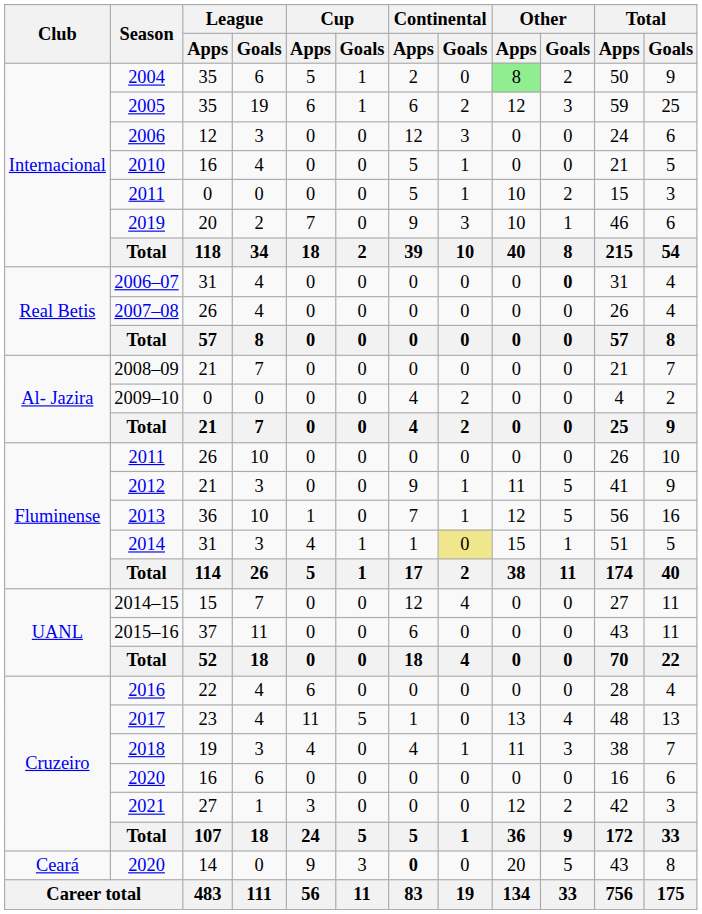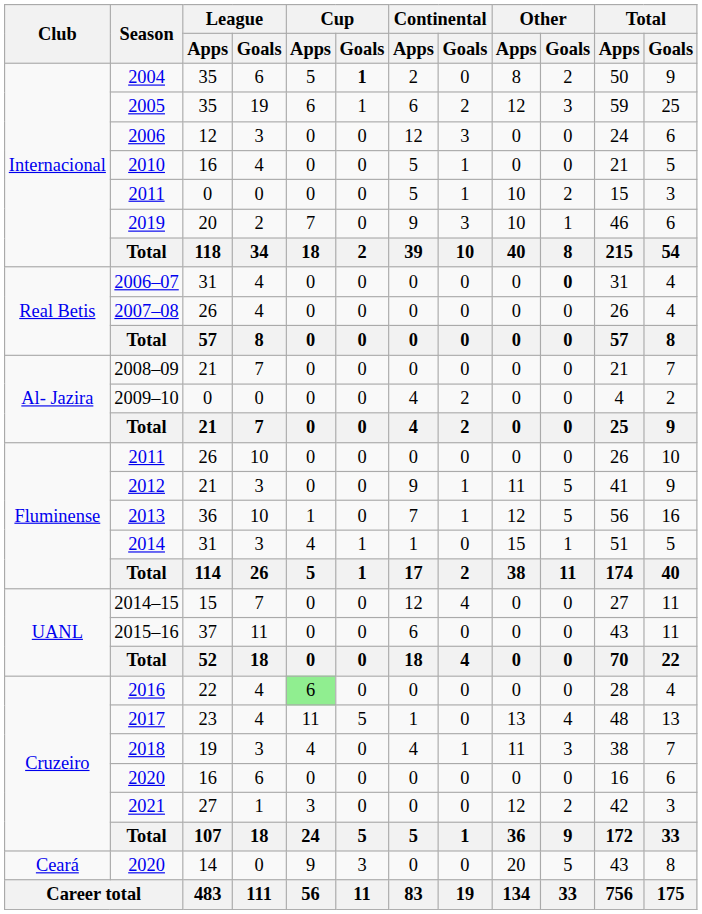(362, 77) normal -> (362, 77) bold
(516, 77) lightgreen background -> (516, 77) no background
(465, 544) khaki background -> (465, 544) no background
(311, 690) no background -> (311, 690) lightgreen background
(413, 865) bold -> (413, 865) normal
